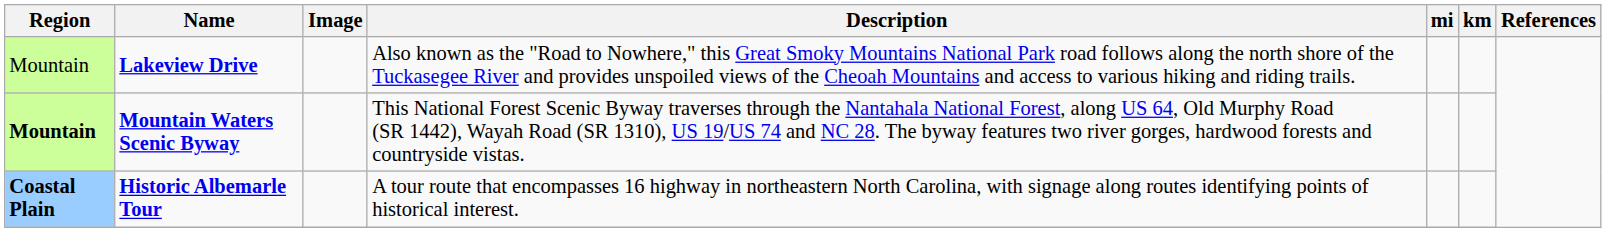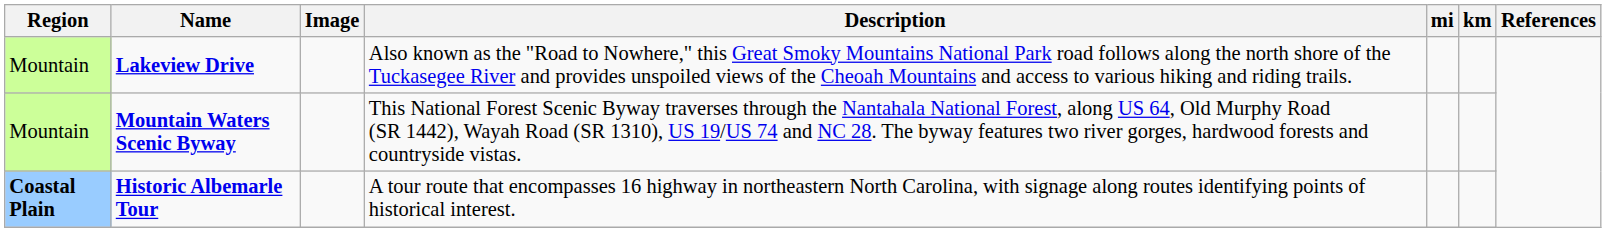(53, 131) bold -> (49, 131) normal
